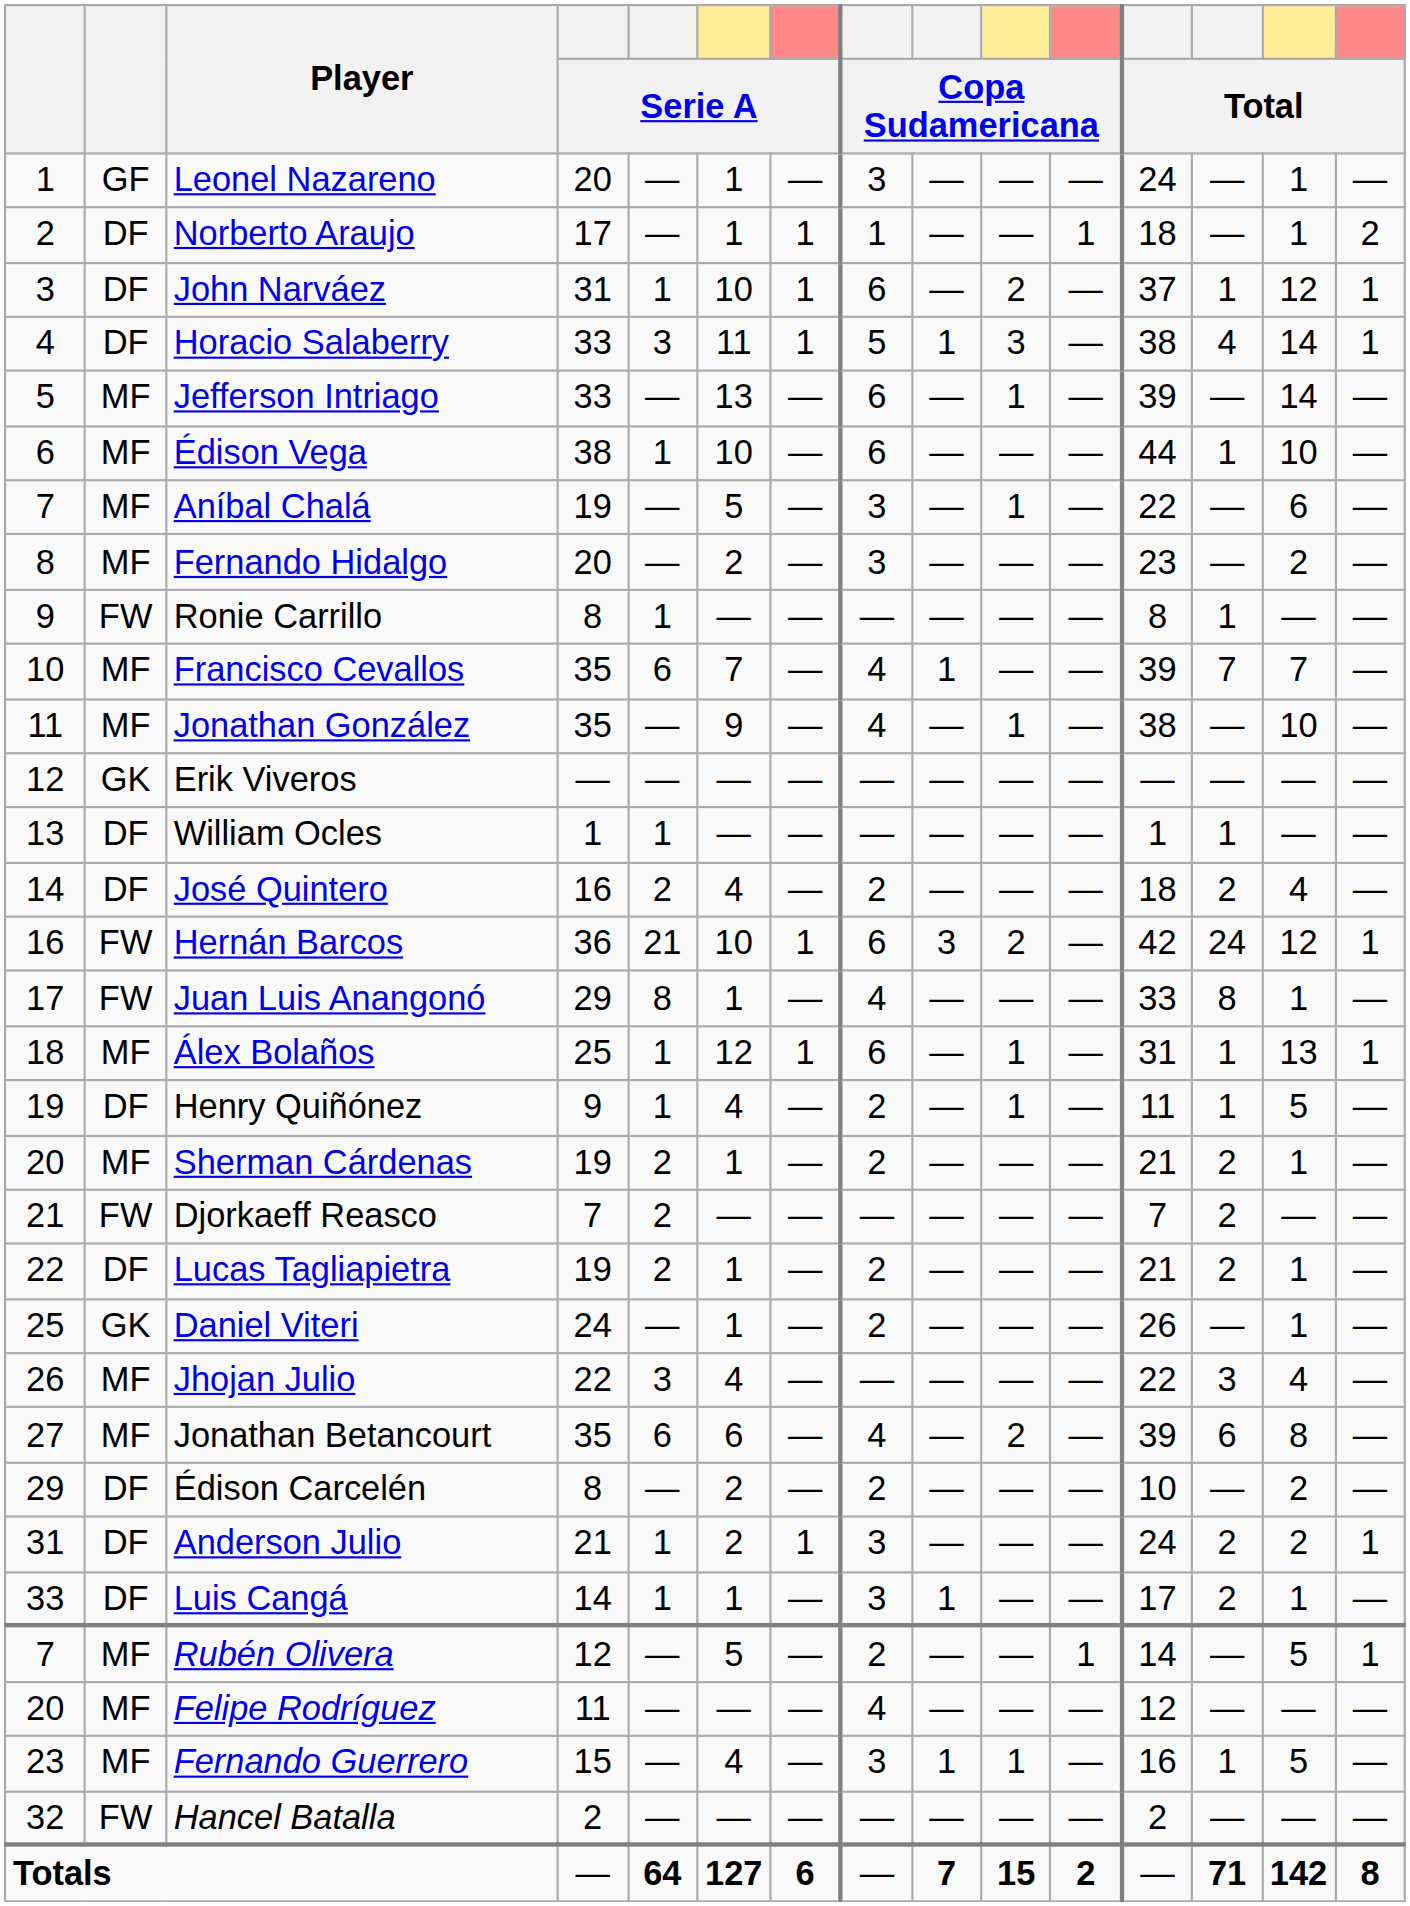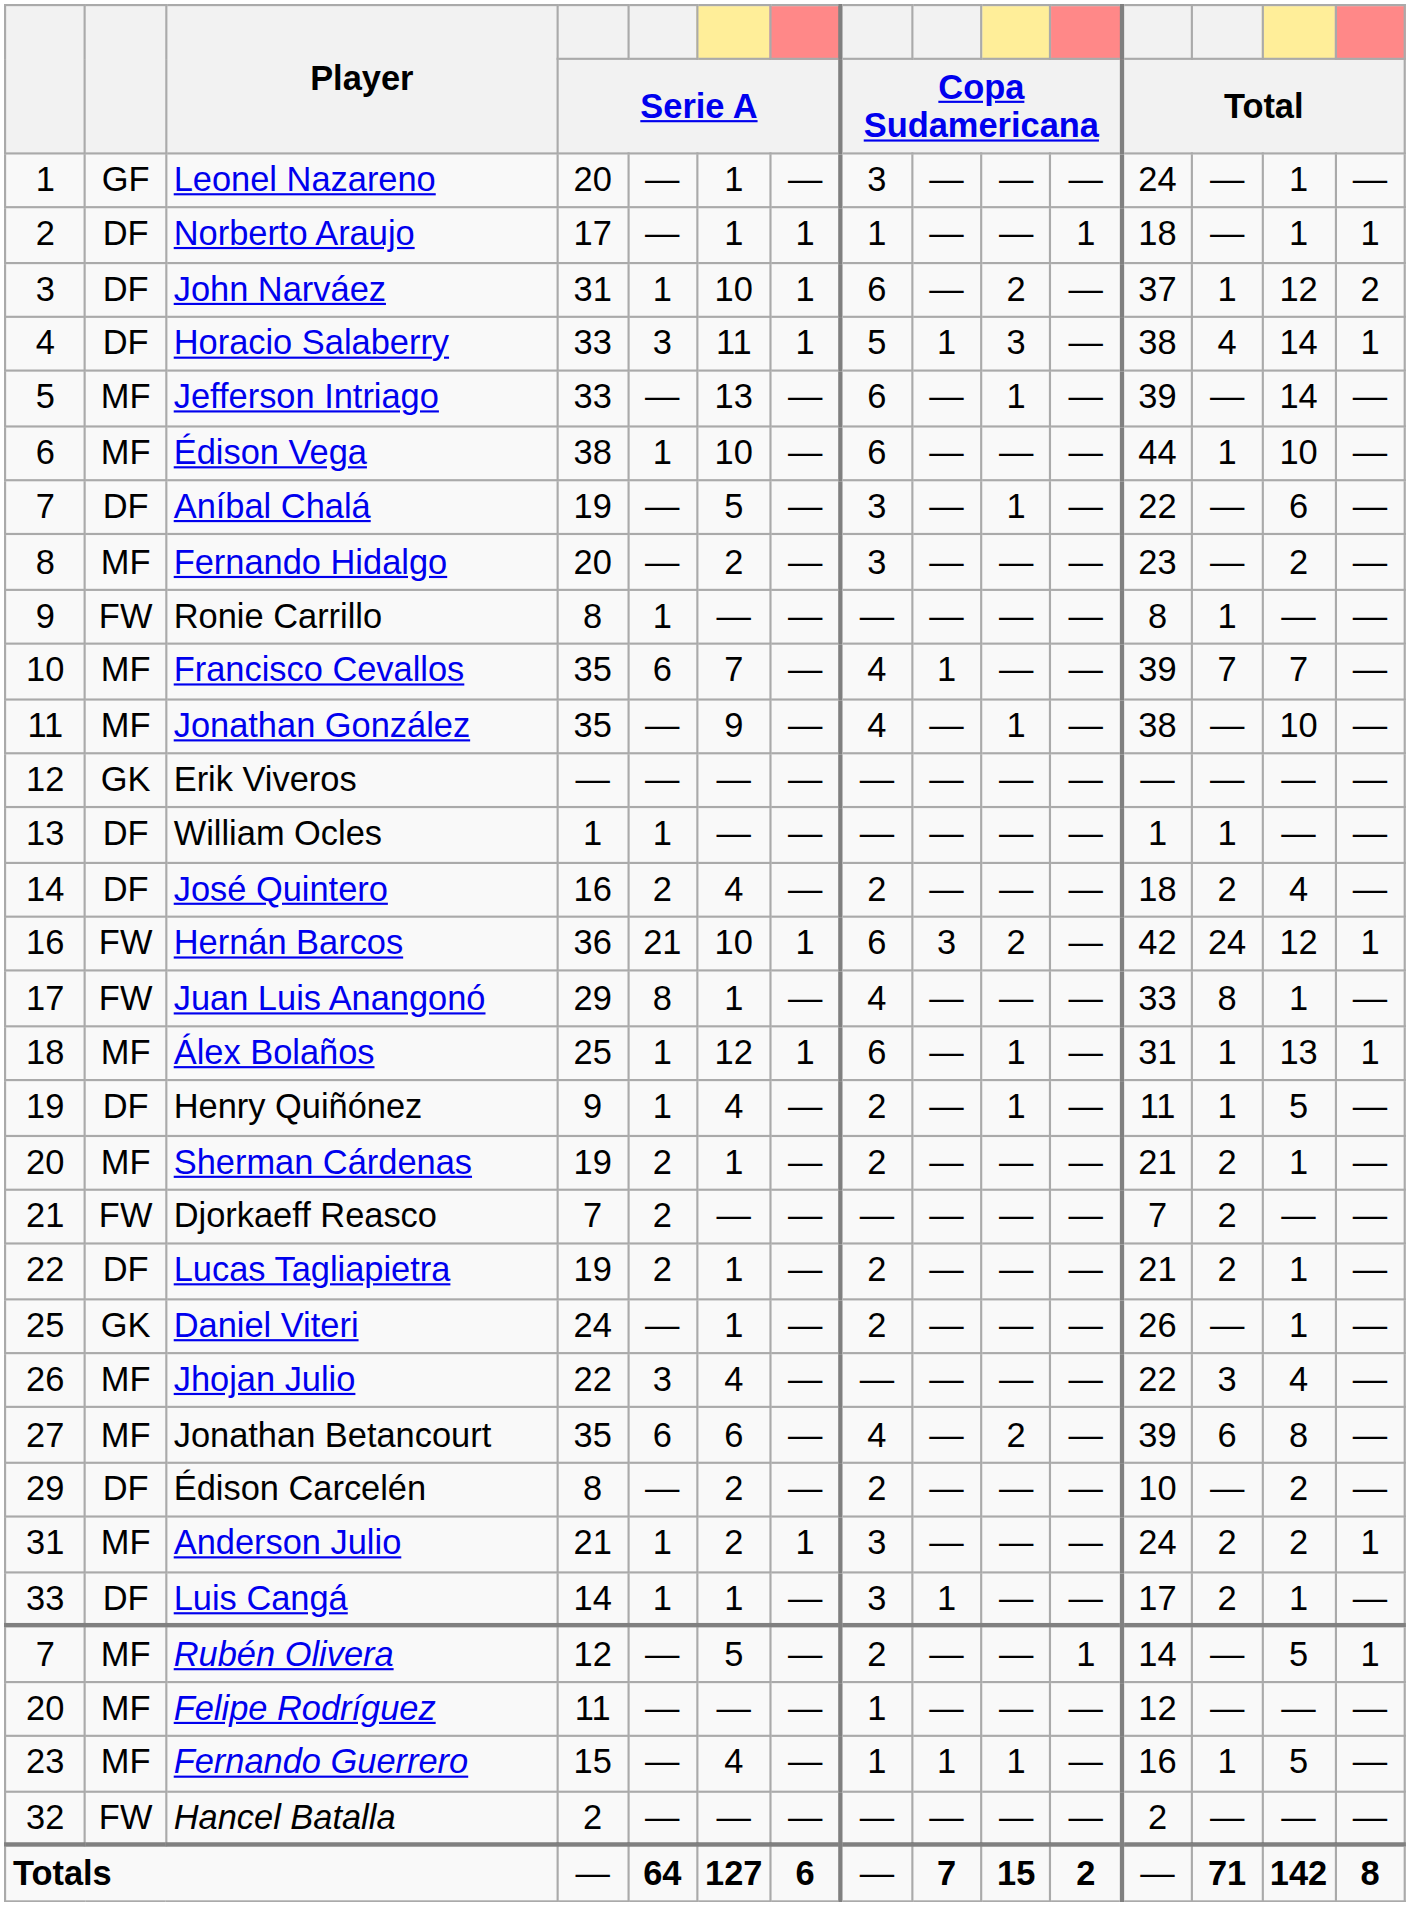(1370, 234) 2 -> (1370, 234) 1
(1370, 288) 1 -> (1370, 288) 2
(126, 506) MF -> (126, 506) DF
(126, 1543) DF -> (126, 1543) MF
(877, 1708) 4 -> (877, 1708) 1
(877, 1762) 3 -> (877, 1762) 1
